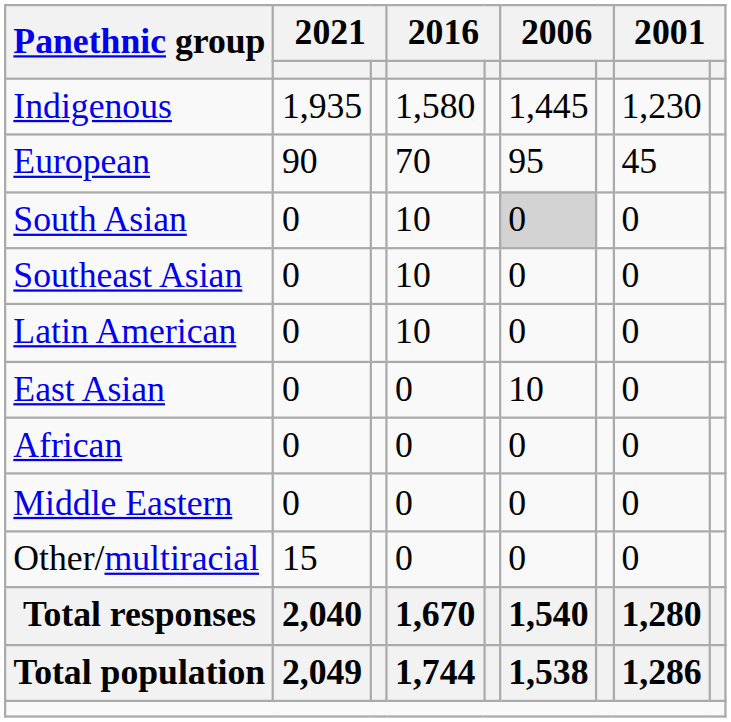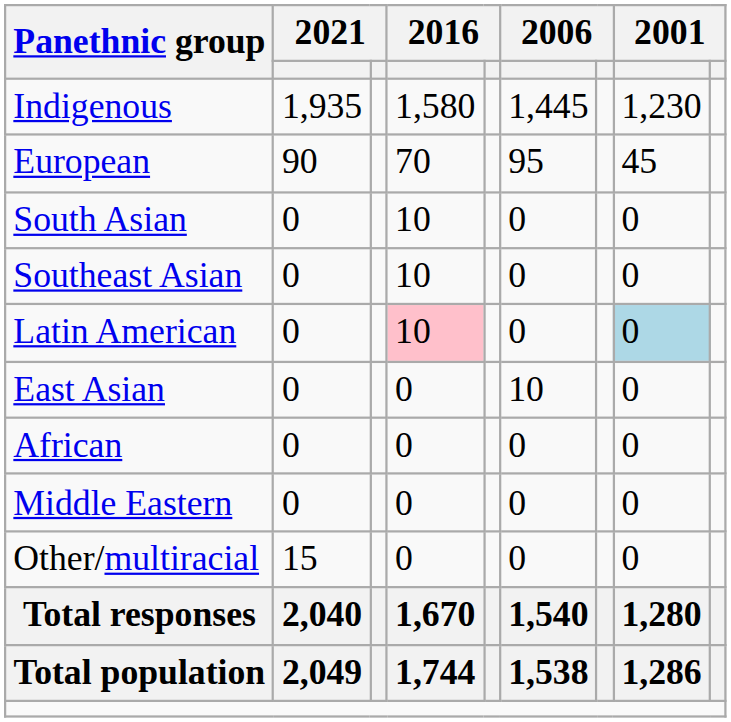(517, 218) lightgrey background -> (517, 218) no background
(413, 332) no background -> (413, 332) pink background
(630, 332) no background -> (630, 332) lightblue background
